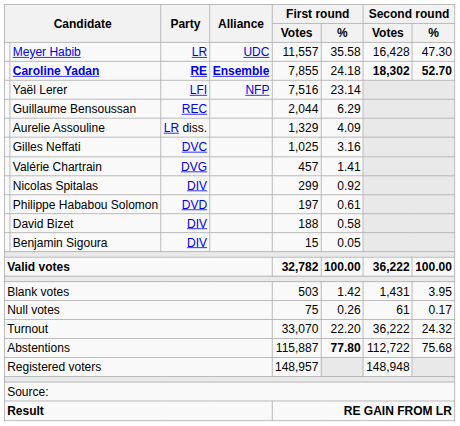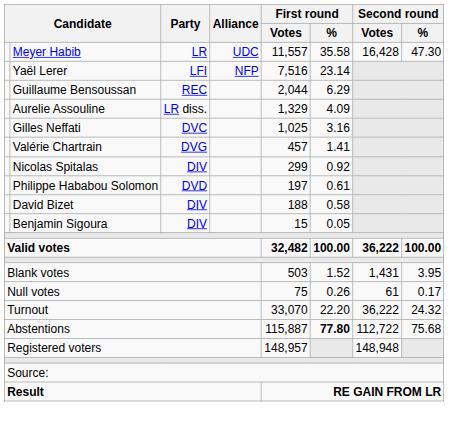- row: (56, 71)
(300, 267) 32,782 -> (289, 248) 32,482
(349, 291) 1.42 -> (338, 272) 1.52
